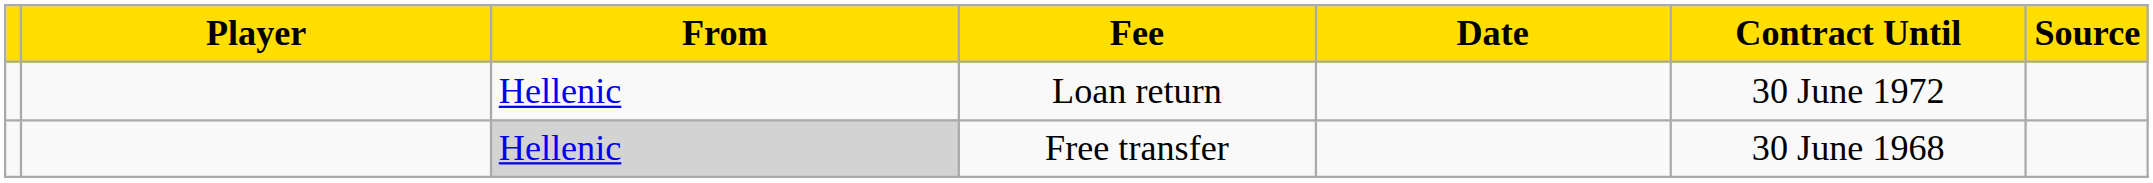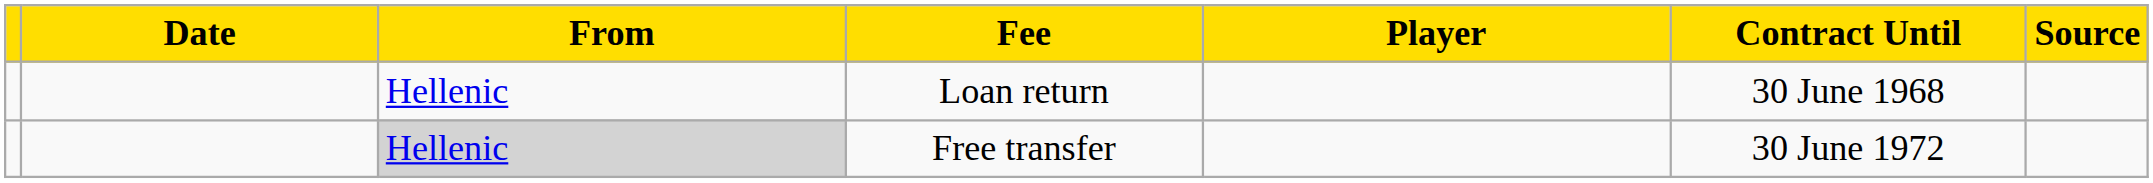columns swapped: (256, 33) <-> (1493, 33)
(1848, 90) 30 June 1972 -> (1848, 90) 30 June 1968
(1848, 147) 30 June 1968 -> (1848, 147) 30 June 1972
